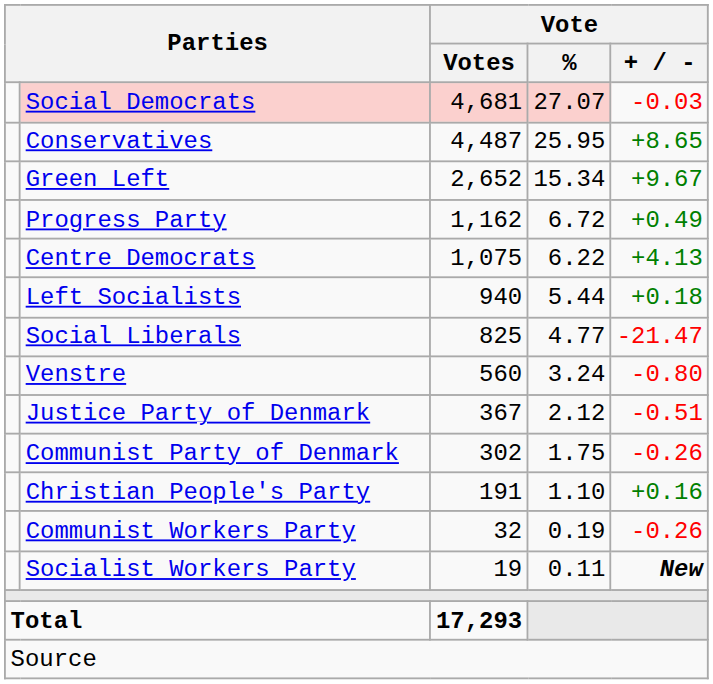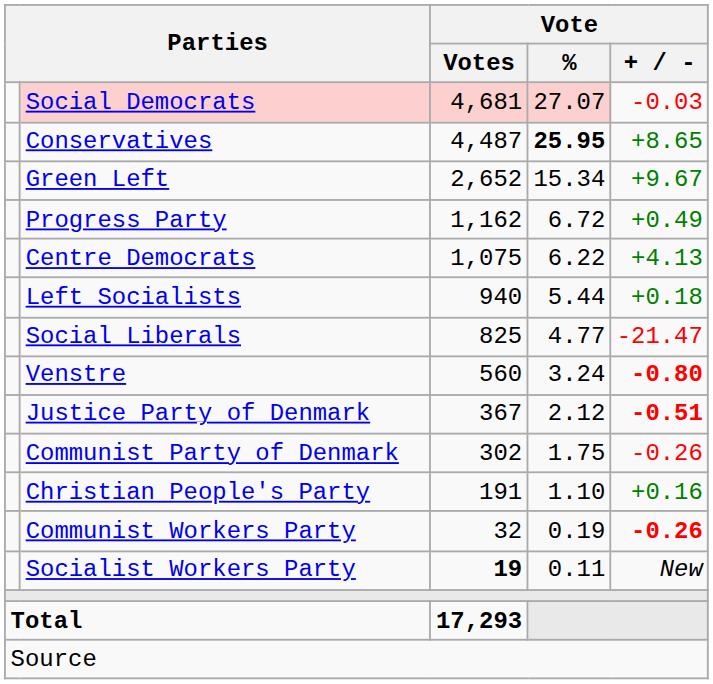(569, 141) normal -> (569, 141) bold
(667, 375) normal -> (667, 375) bold
(667, 414) normal -> (667, 414) bold
(667, 531) normal -> (667, 531) bold
(508, 570) normal -> (508, 570) bold
(681, 570) bold -> (681, 570) normal
